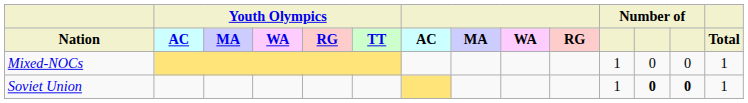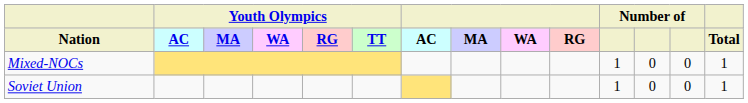(652, 86) bold -> (652, 86) normal
(687, 86) bold -> (687, 86) normal
